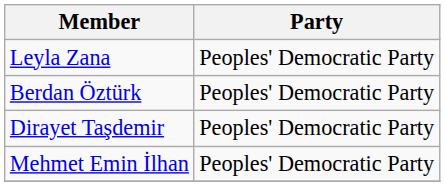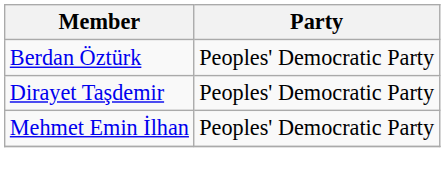- row: (60, 57)
